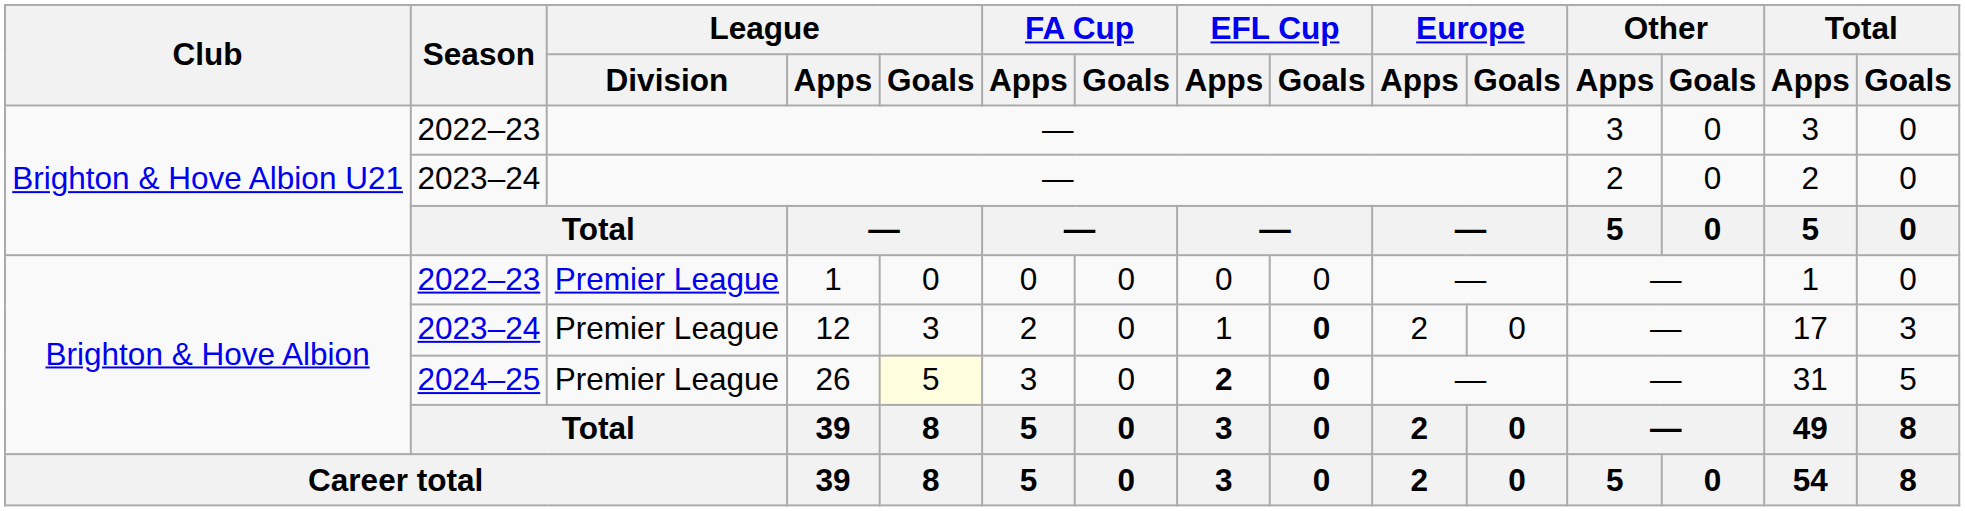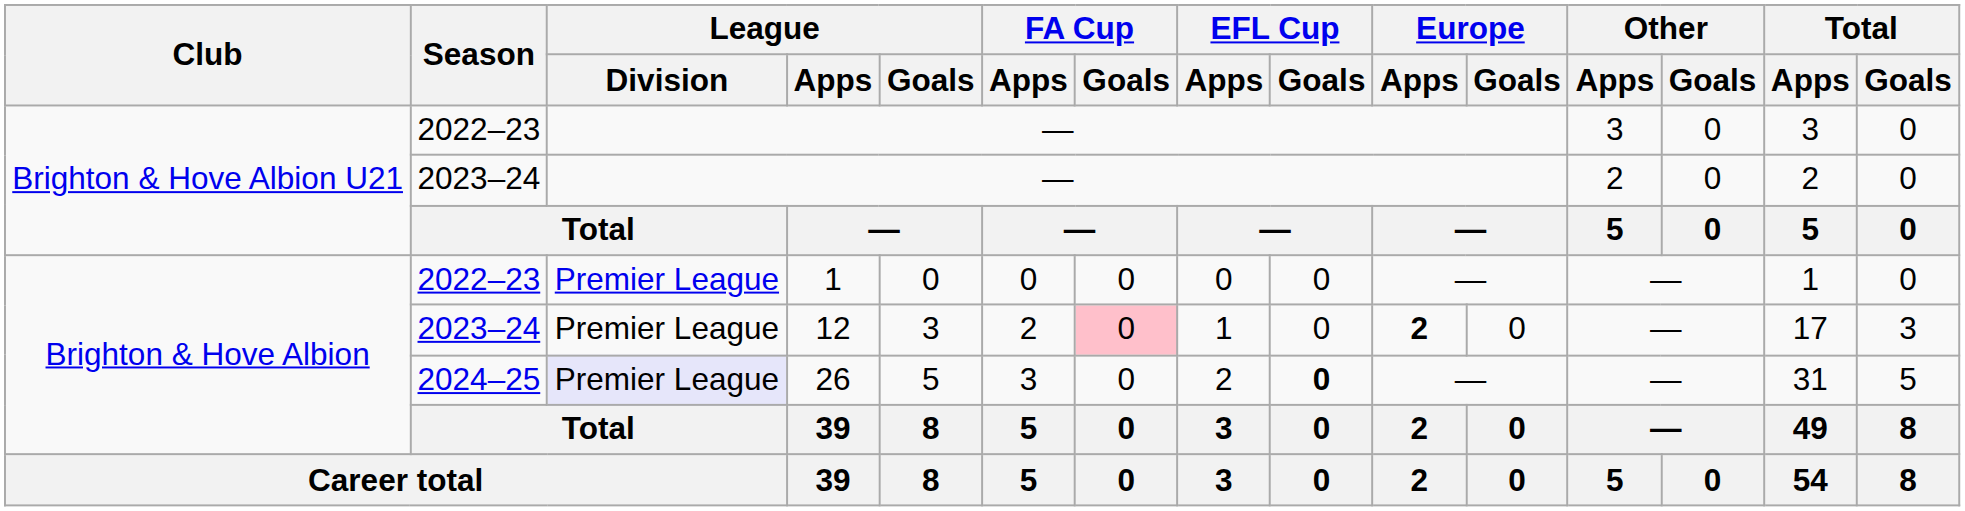(1126, 329) no background -> (1126, 329) pink background
(1322, 329) bold -> (1322, 329) normal
(1419, 329) normal -> (1419, 329) bold
(667, 379) no background -> (667, 379) lavender background
(931, 379) lightyellow background -> (931, 379) no background
(1224, 379) bold -> (1224, 379) normal
